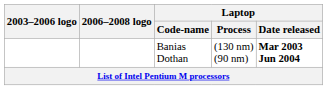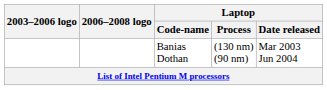(281, 53) bold -> (280, 53) normal
